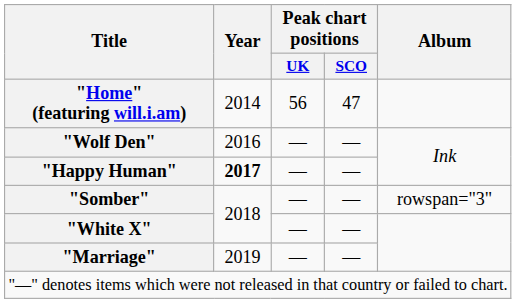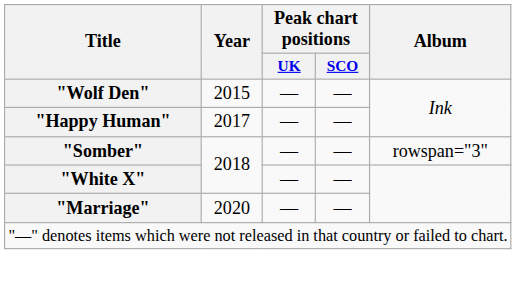- row: (109, 103)
(243, 142) 2016 -> (232, 93) 2015
(243, 170) bold -> (232, 121) normal
(243, 256) 2019 -> (232, 207) 2020
